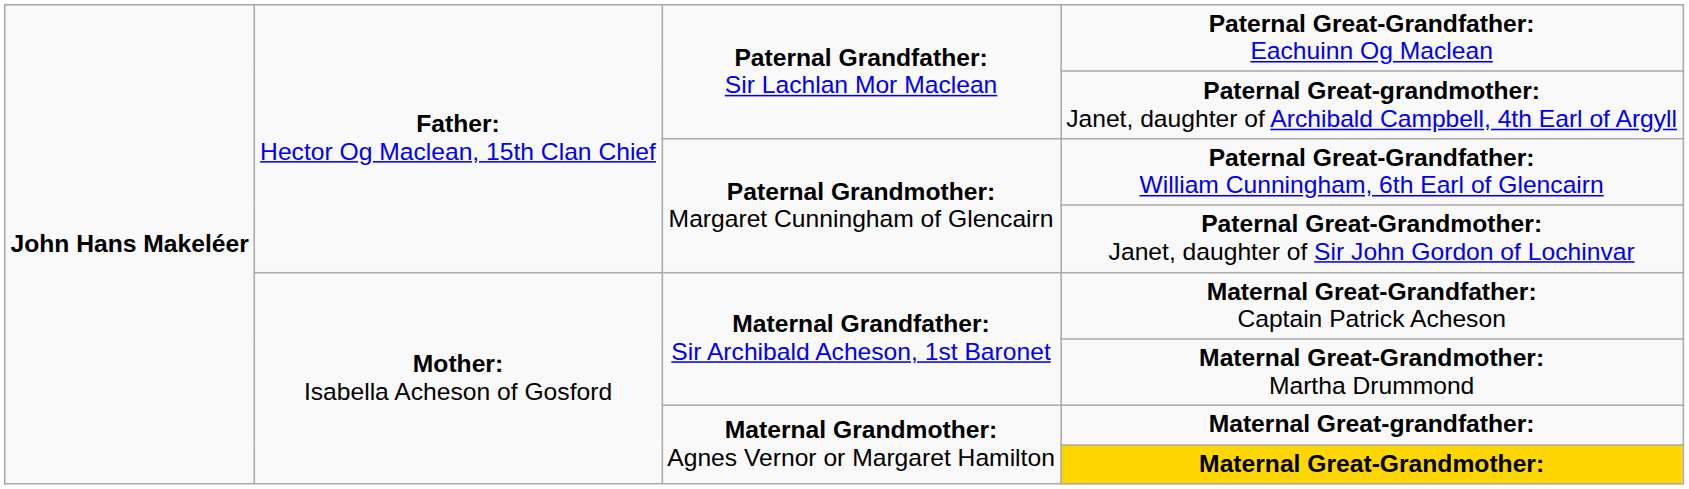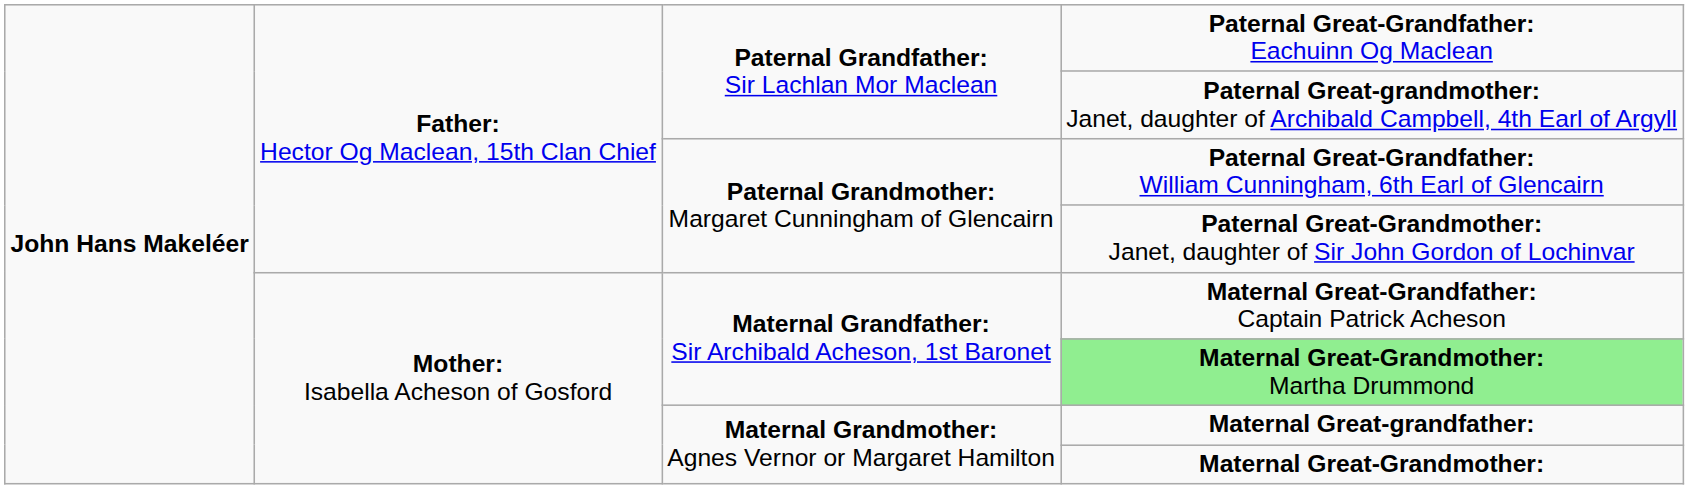(1372, 371) no background -> (1372, 371) lightgreen background
(1372, 463) gold background -> (1372, 463) no background
